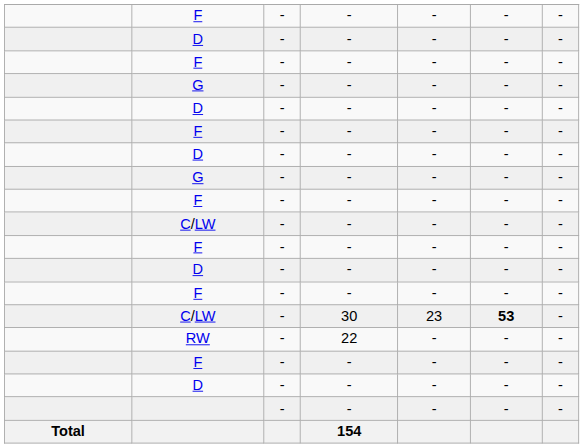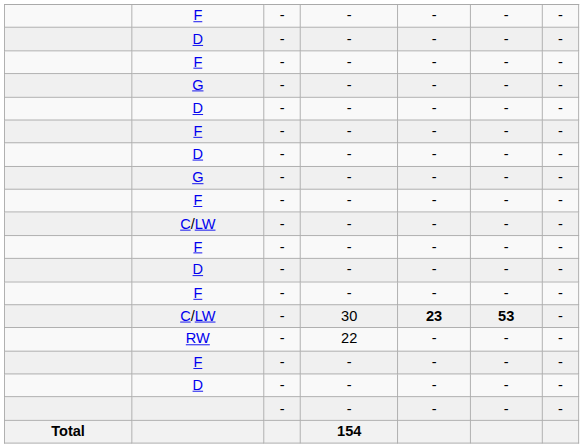(434, 316) normal -> (434, 316) bold
